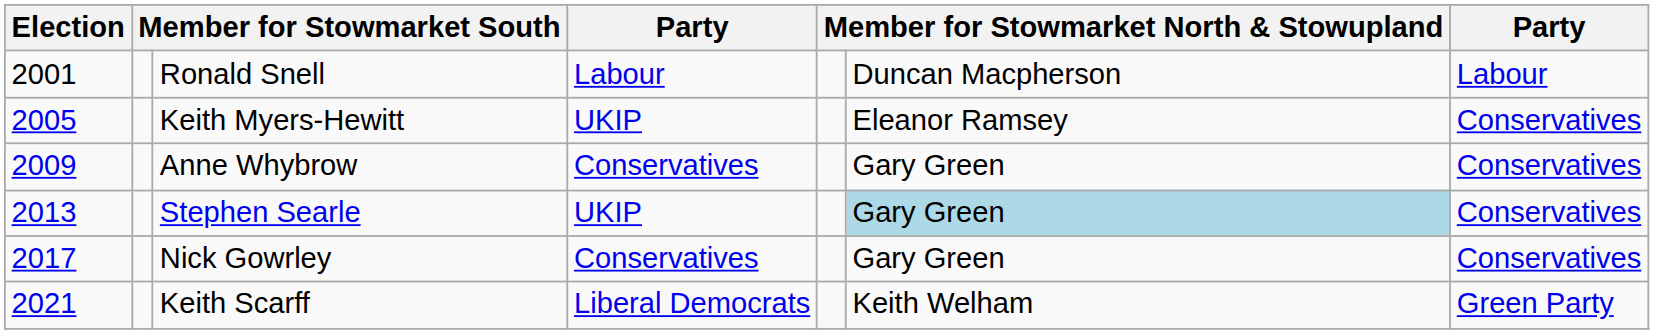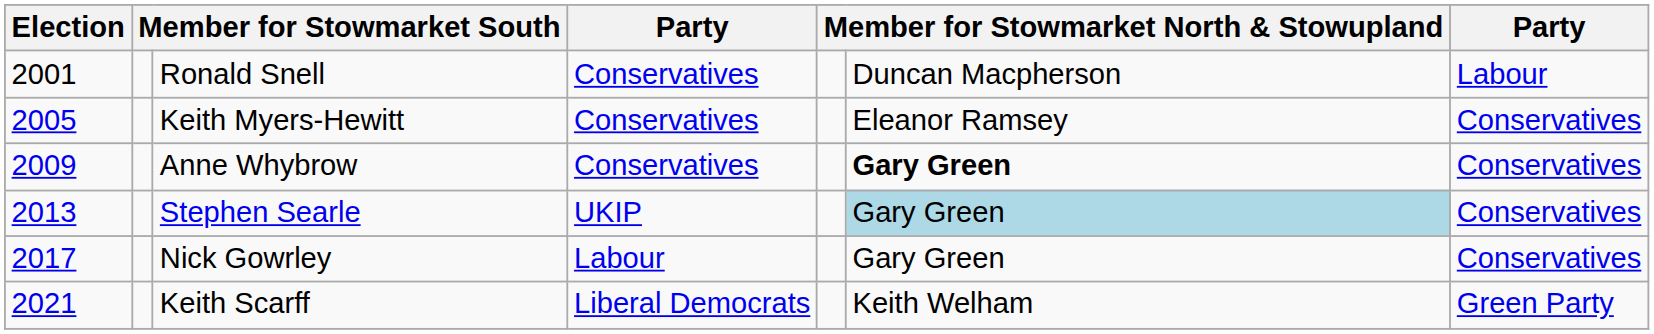(619, 73) Labour -> (666, 73) Conservatives
(608, 119) UKIP -> (666, 119) Conservatives
(929, 166) normal -> (932, 166) bold
(666, 258) Conservatives -> (619, 258) Labour
